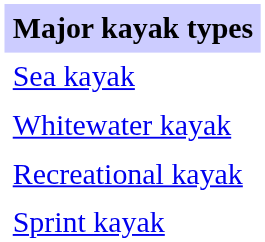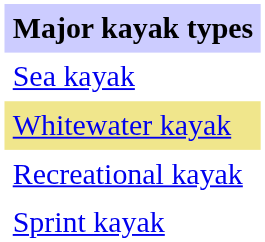(122, 125) no background -> (122, 125) khaki background
